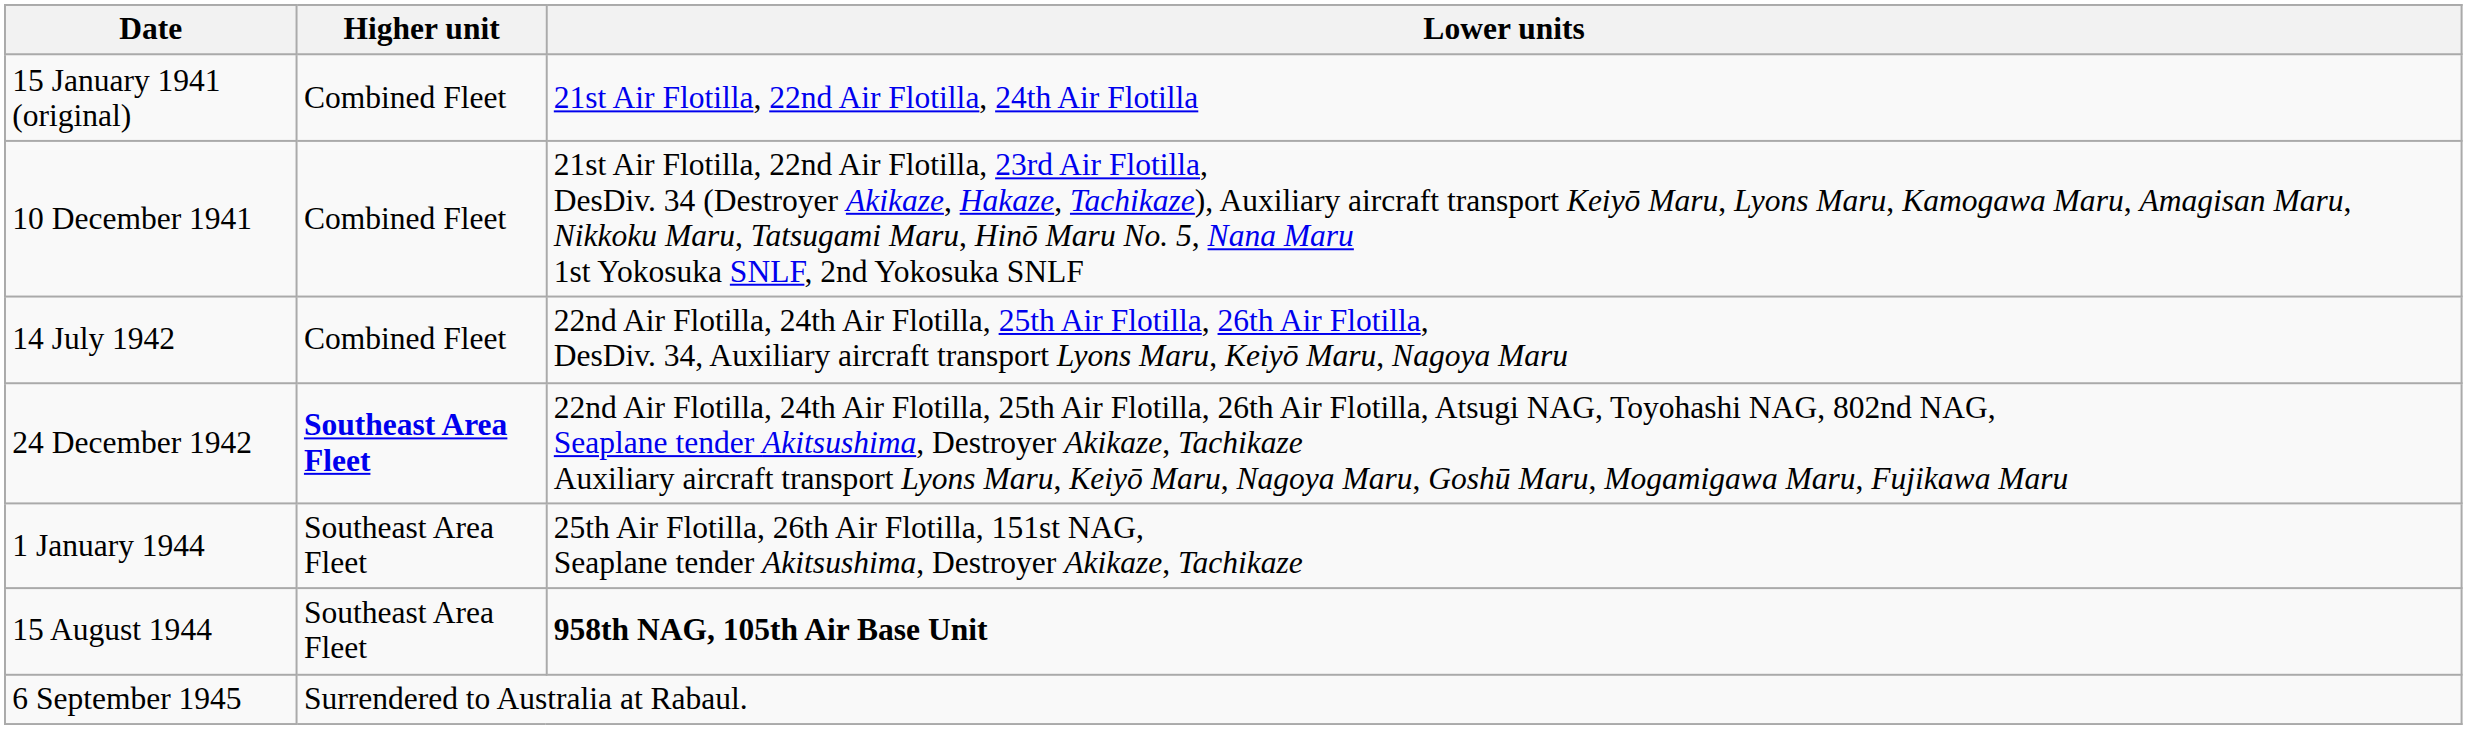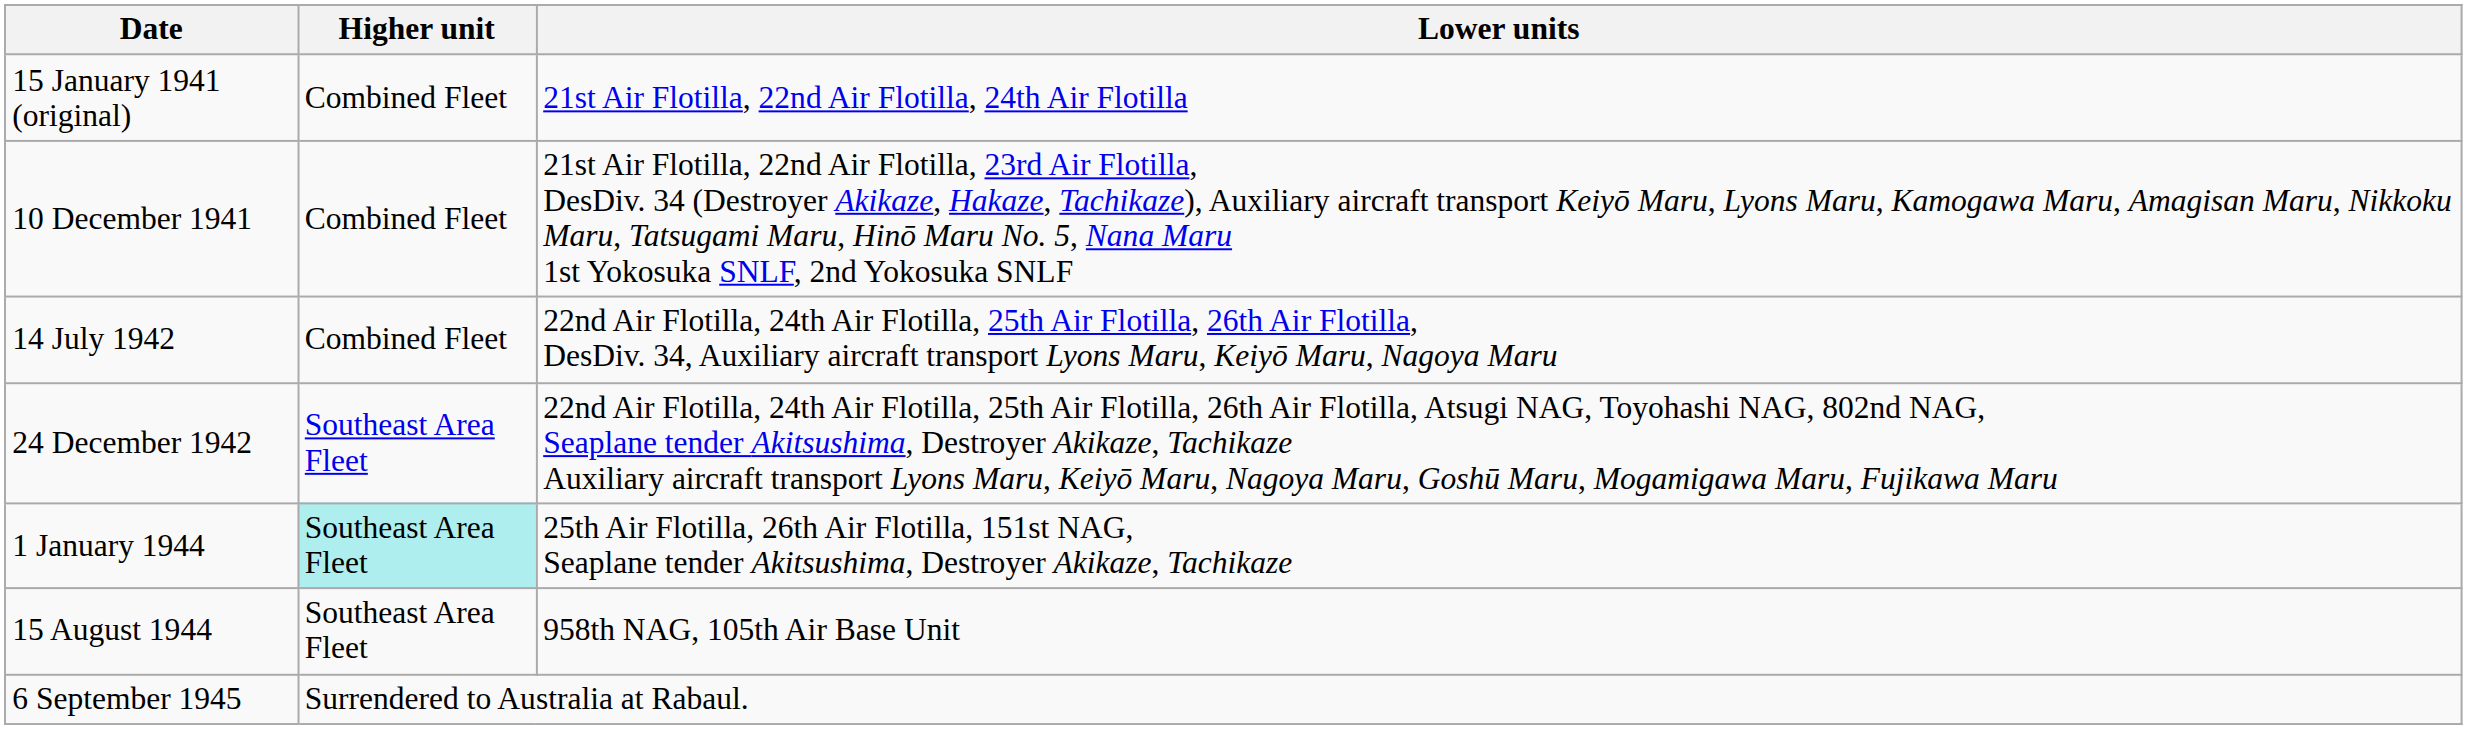(406, 442) bold -> (400, 442) normal
(399, 545) no background -> (400, 545) paleturquoise background
(771, 630) bold -> (752, 630) normal
